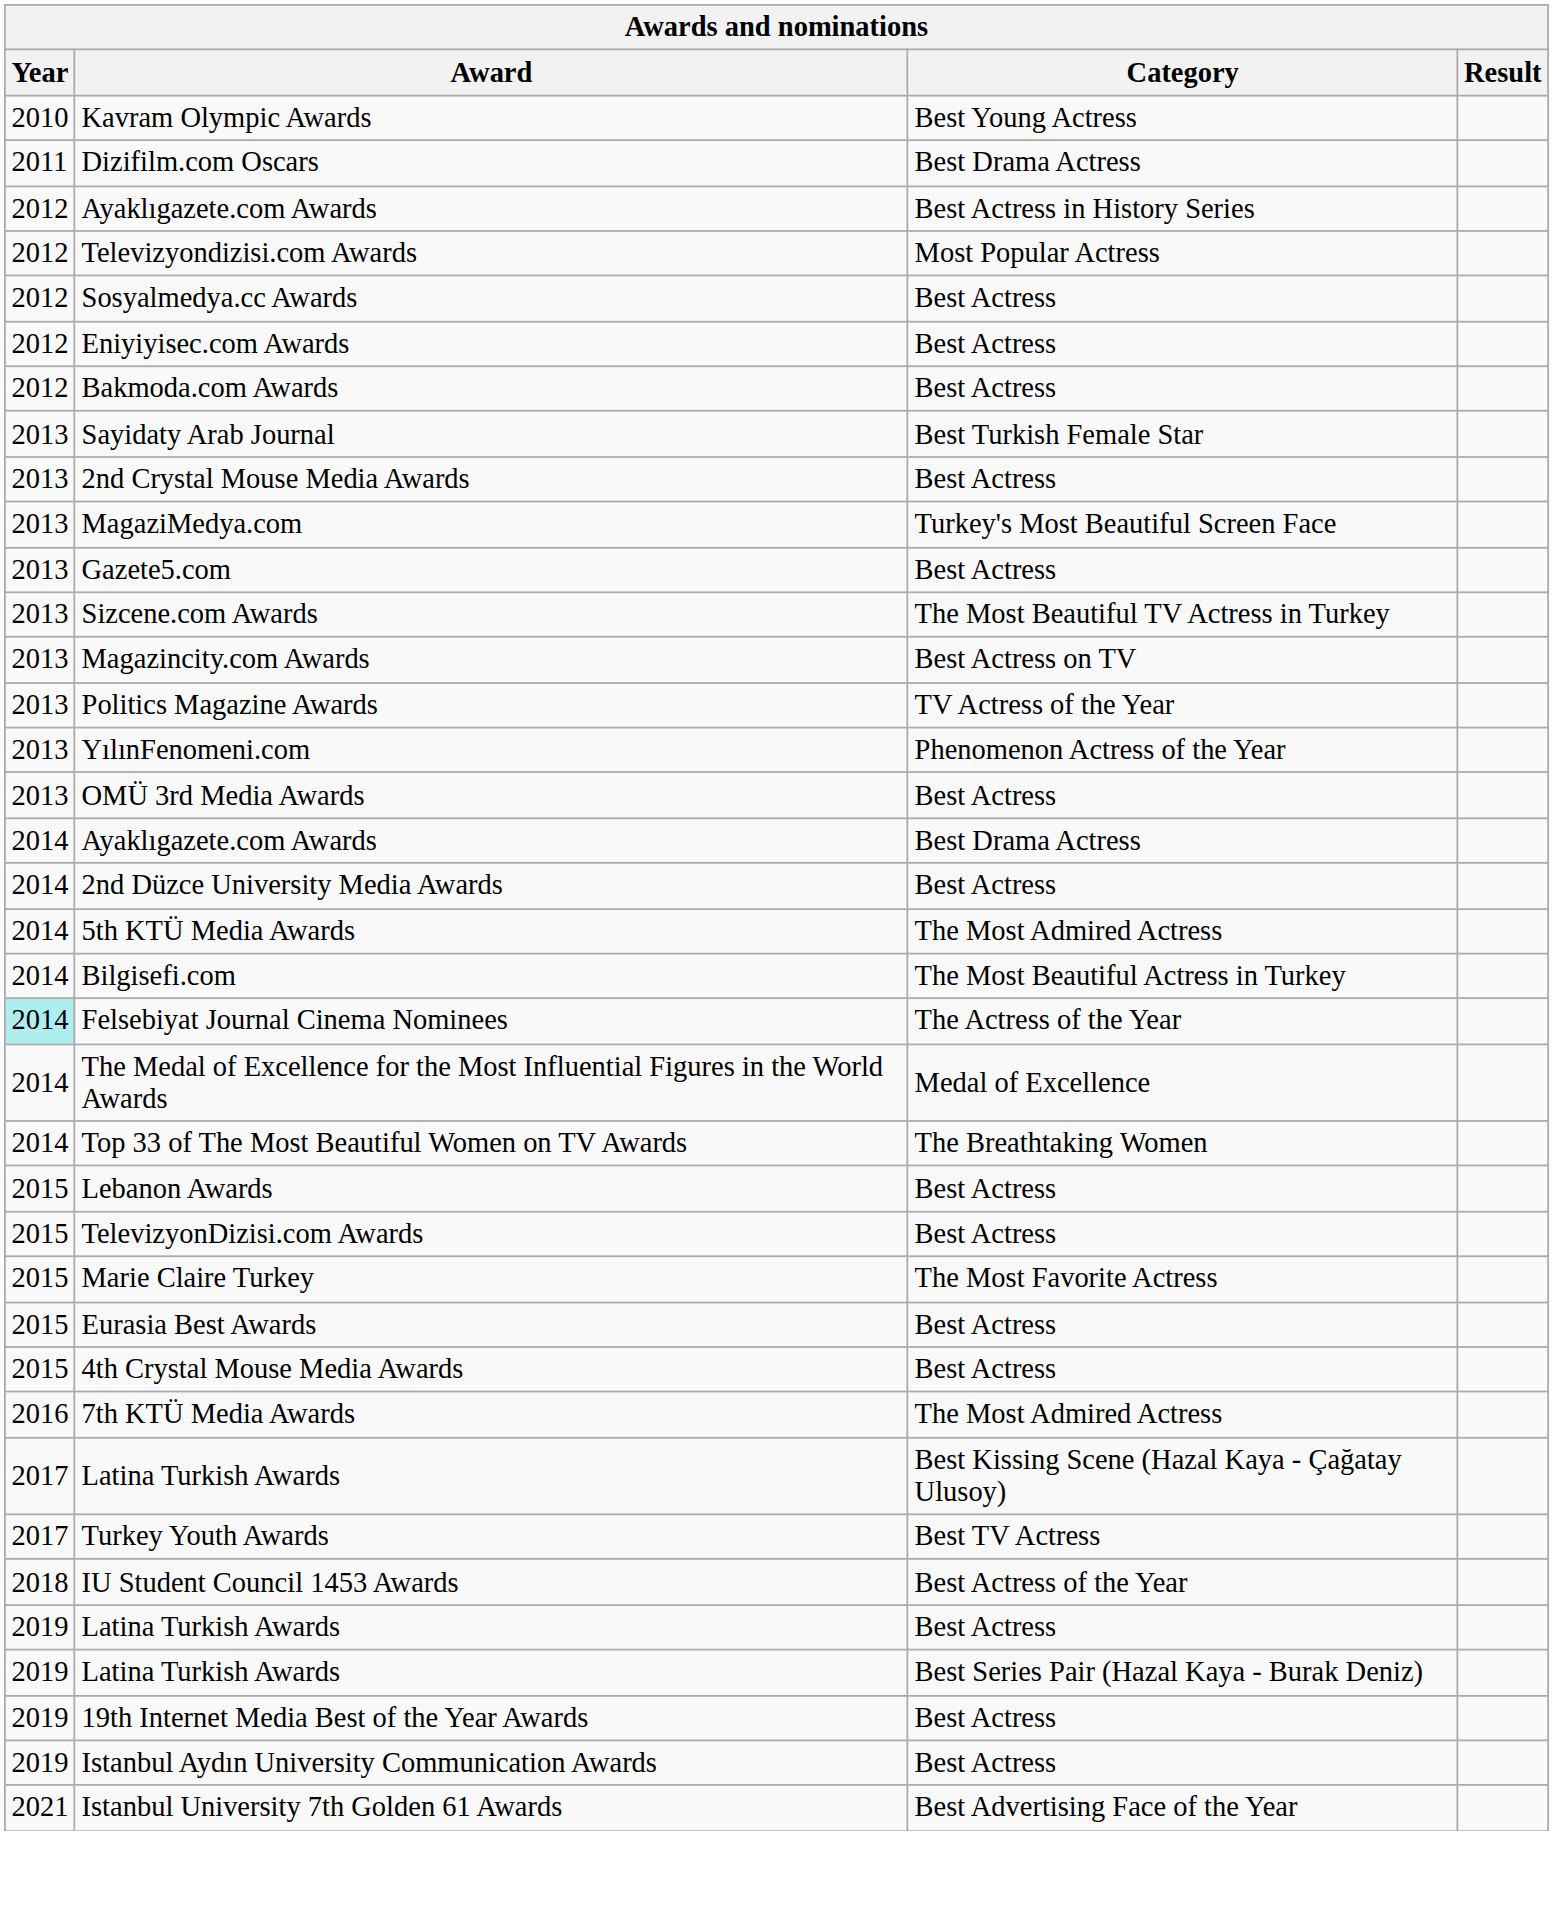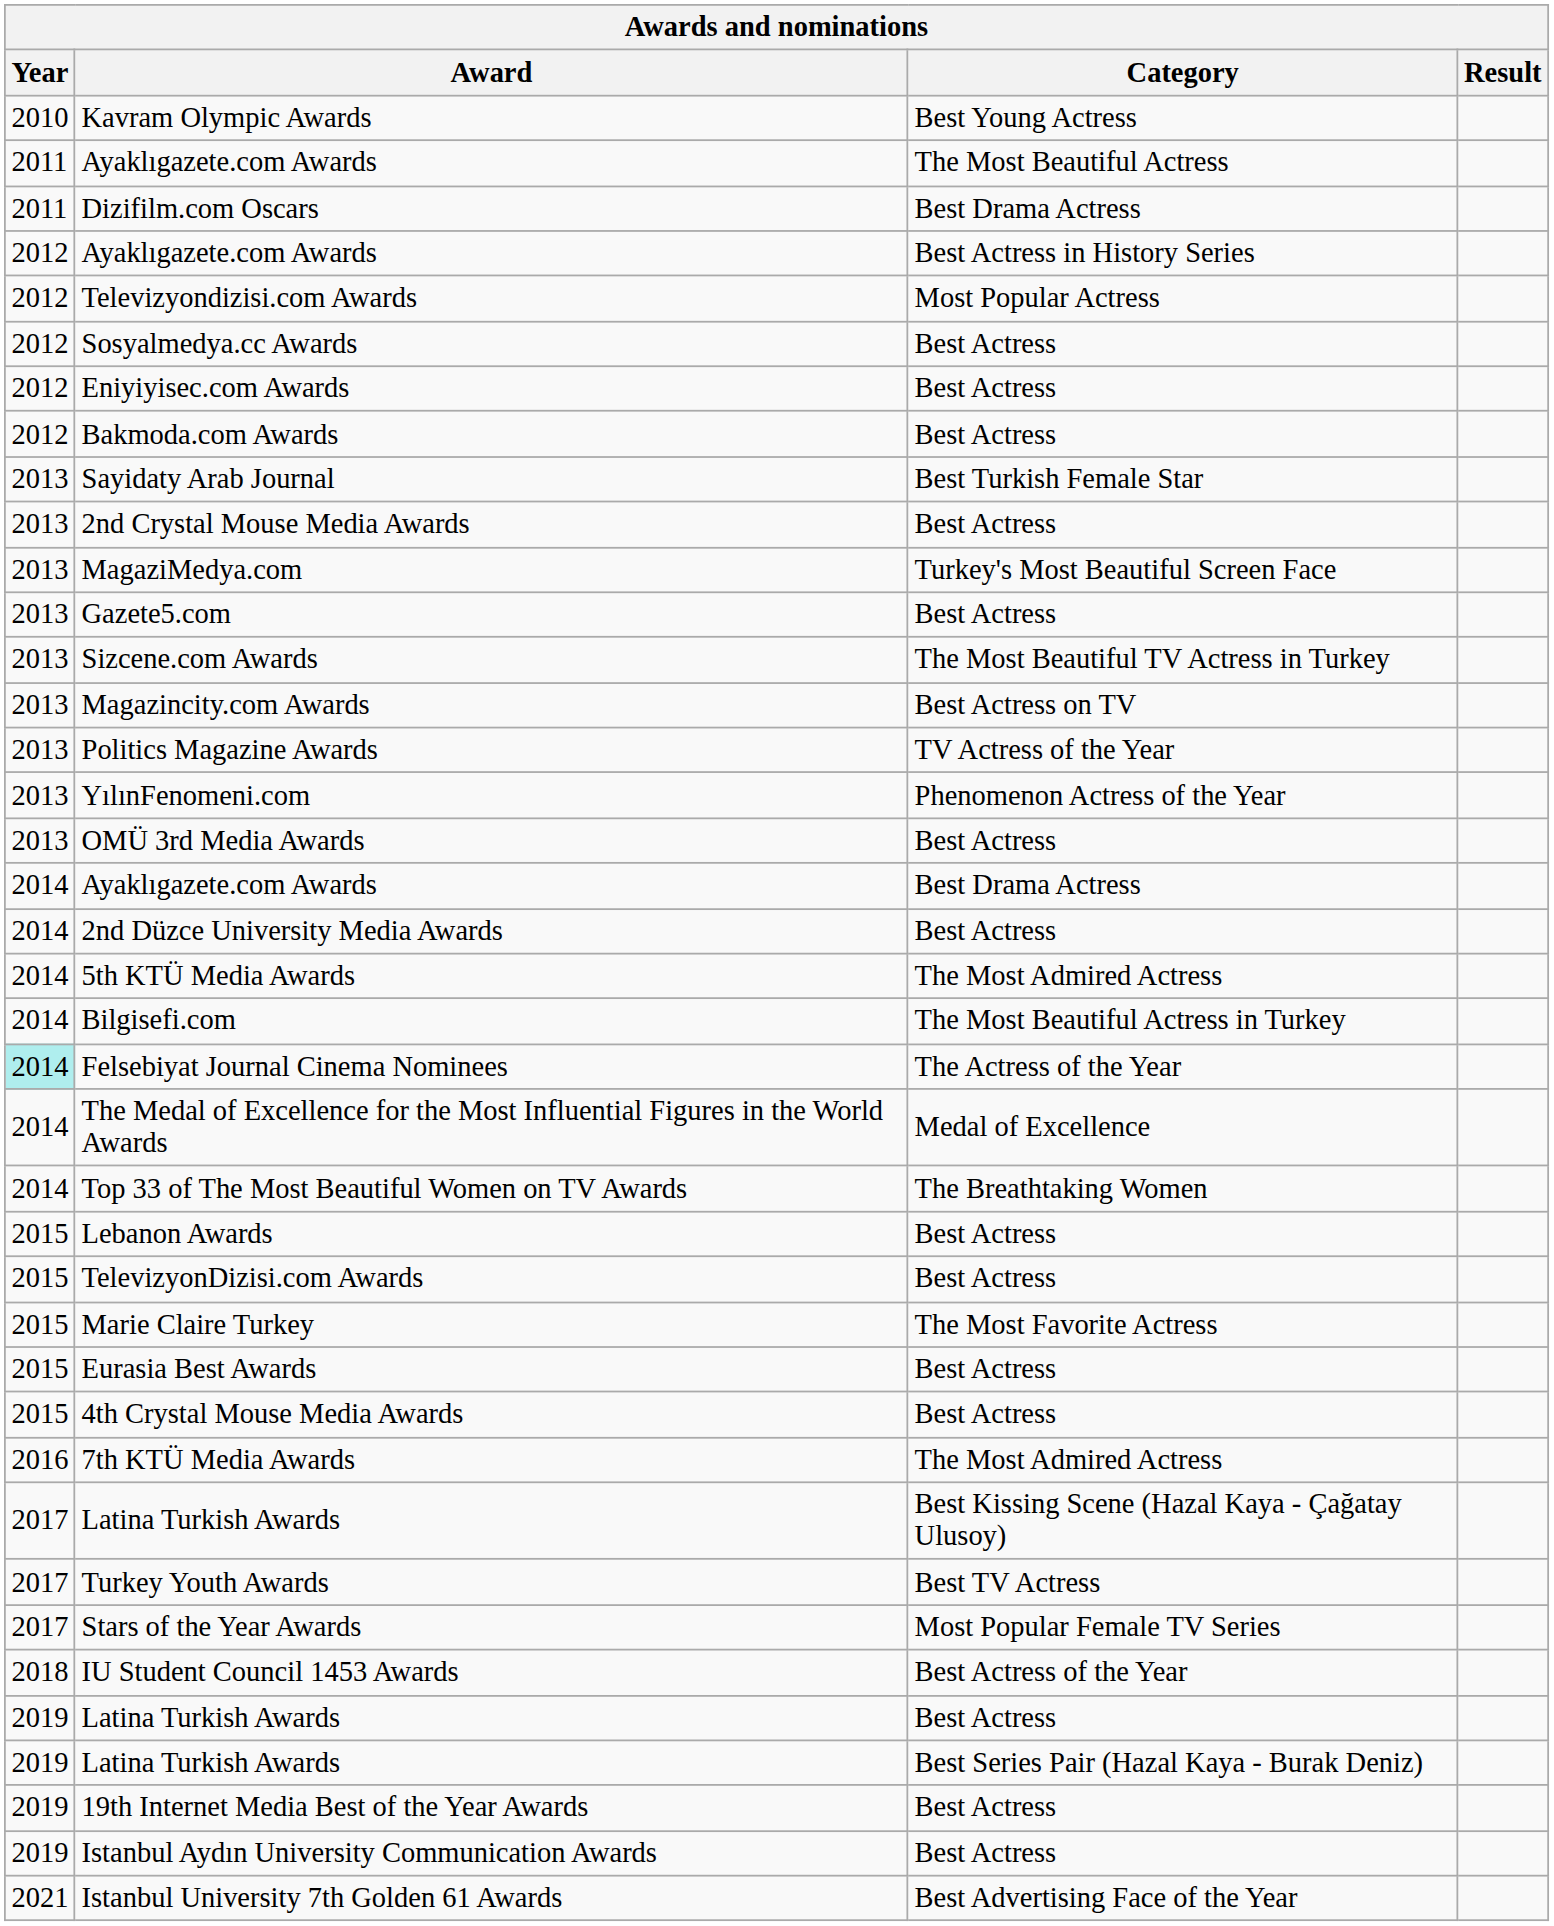+ row: (229, 162)
+ row: (221, 1626)
